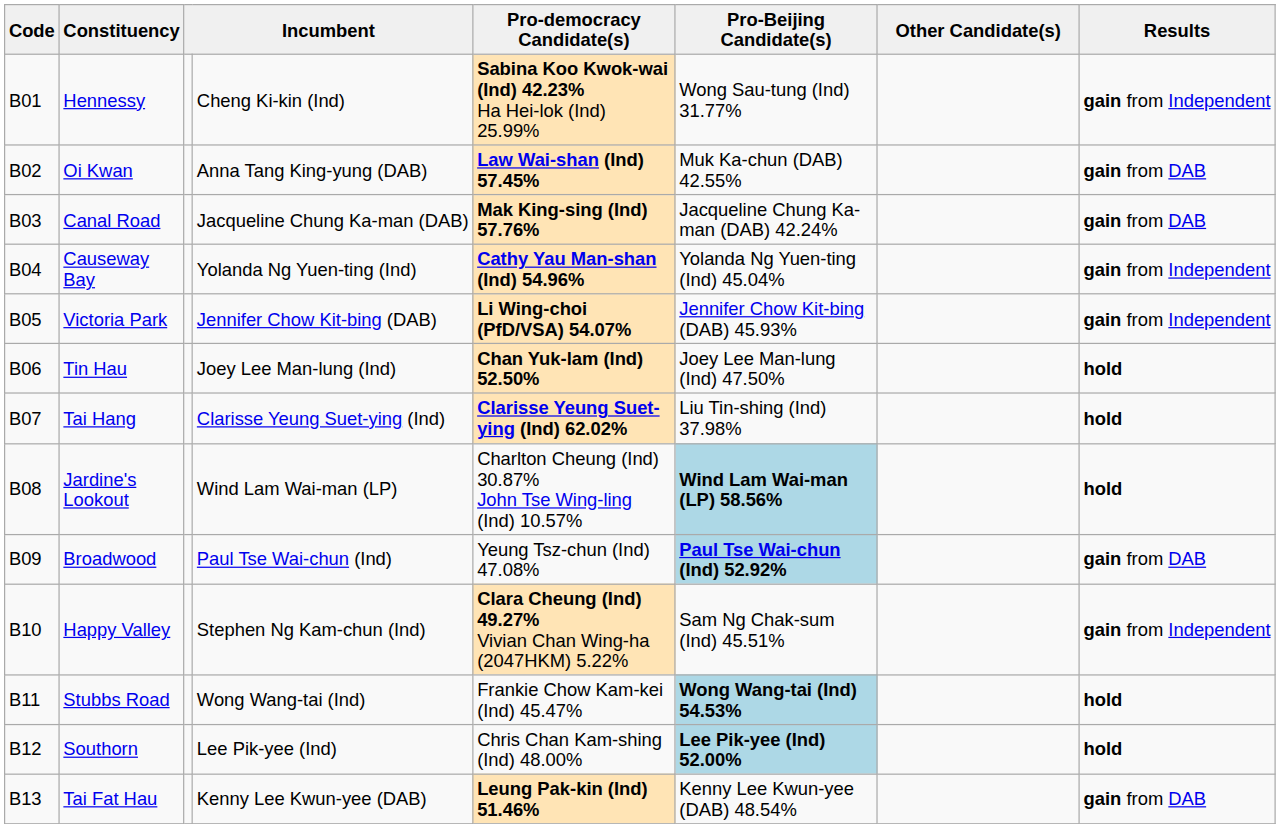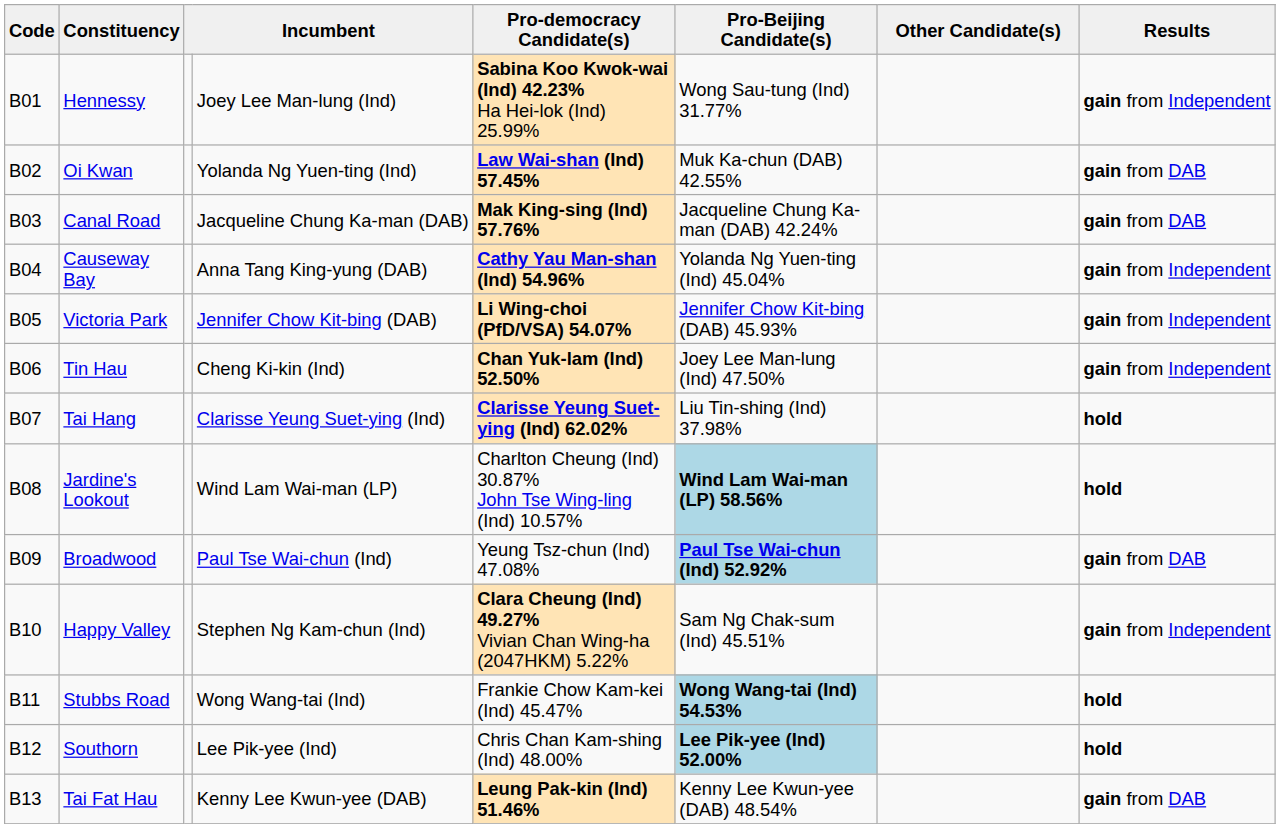(271, 100) Cheng Ki-kin (Ind) -> (296, 100) Joey Lee Man-lung (Ind)
(312, 170) Anna Tang King-yung (DAB) -> (307, 170) Yolanda Ng Yuen-ting (Ind)
(307, 270) Yolanda Ng Yuen-ting (Ind) -> (312, 270) Anna Tang King-yung (DAB)
(296, 369) Joey Lee Man-lung (Ind) -> (271, 369) Cheng Ki-kin (Ind)
(1103, 369) hold -> (1177, 369) gain from Independent
